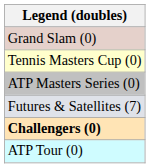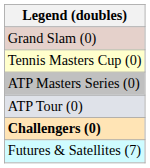(74, 106) Futures & Satellites (7) -> (45, 106) ATP Tour (0)
(45, 151) ATP Tour (0) -> (74, 151) Futures & Satellites (7)
